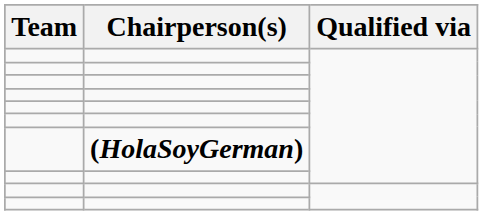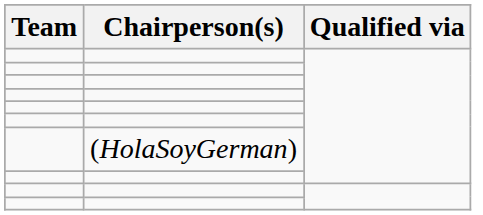(197, 148) bold -> (194, 148) normal
